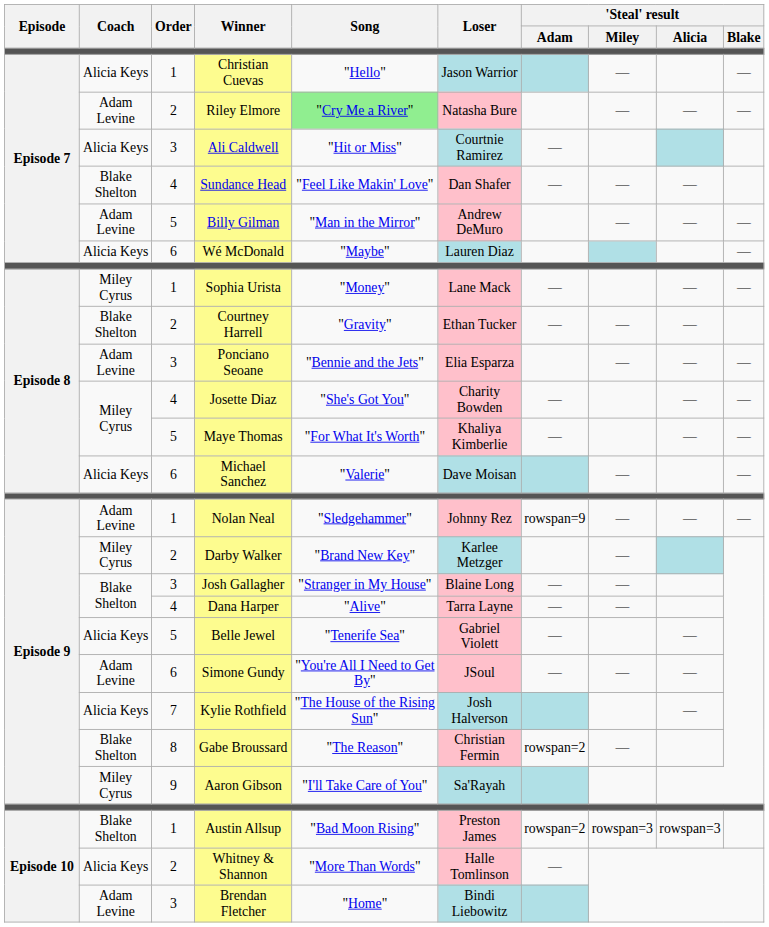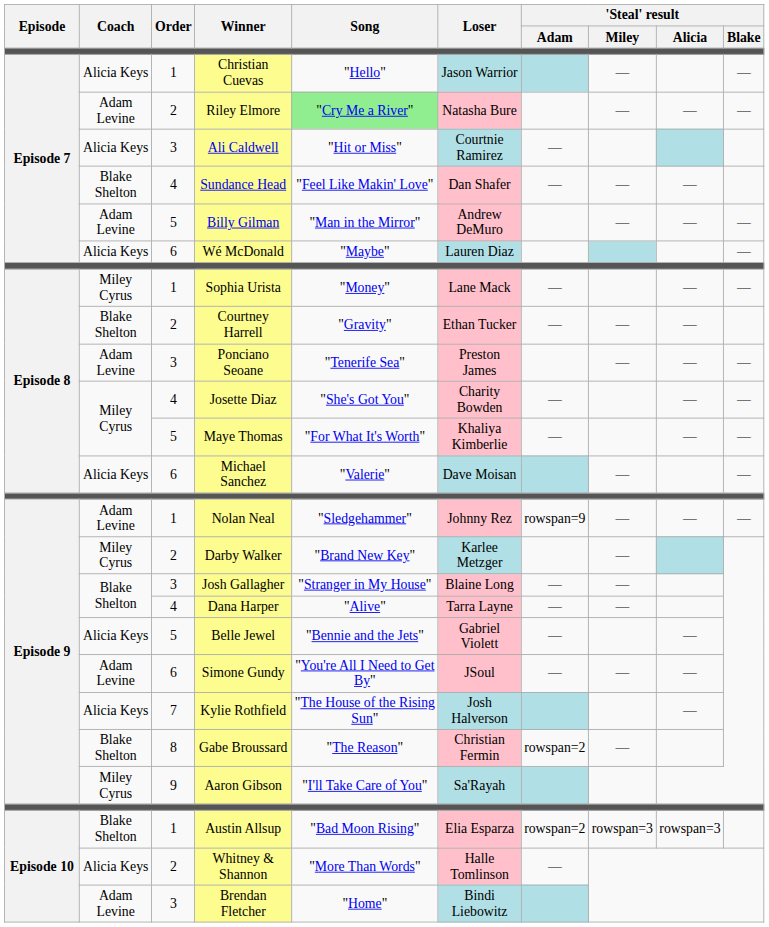(365, 362) "Bennie and the Jets" -> (365, 362) "Tenerife Sea"
(480, 362) Elia Esparza -> (480, 362) Preston James
(365, 636) "Tenerife Sea" -> (365, 636) "Bennie and the Jets"
(480, 829) Preston James -> (480, 829) Elia Esparza
